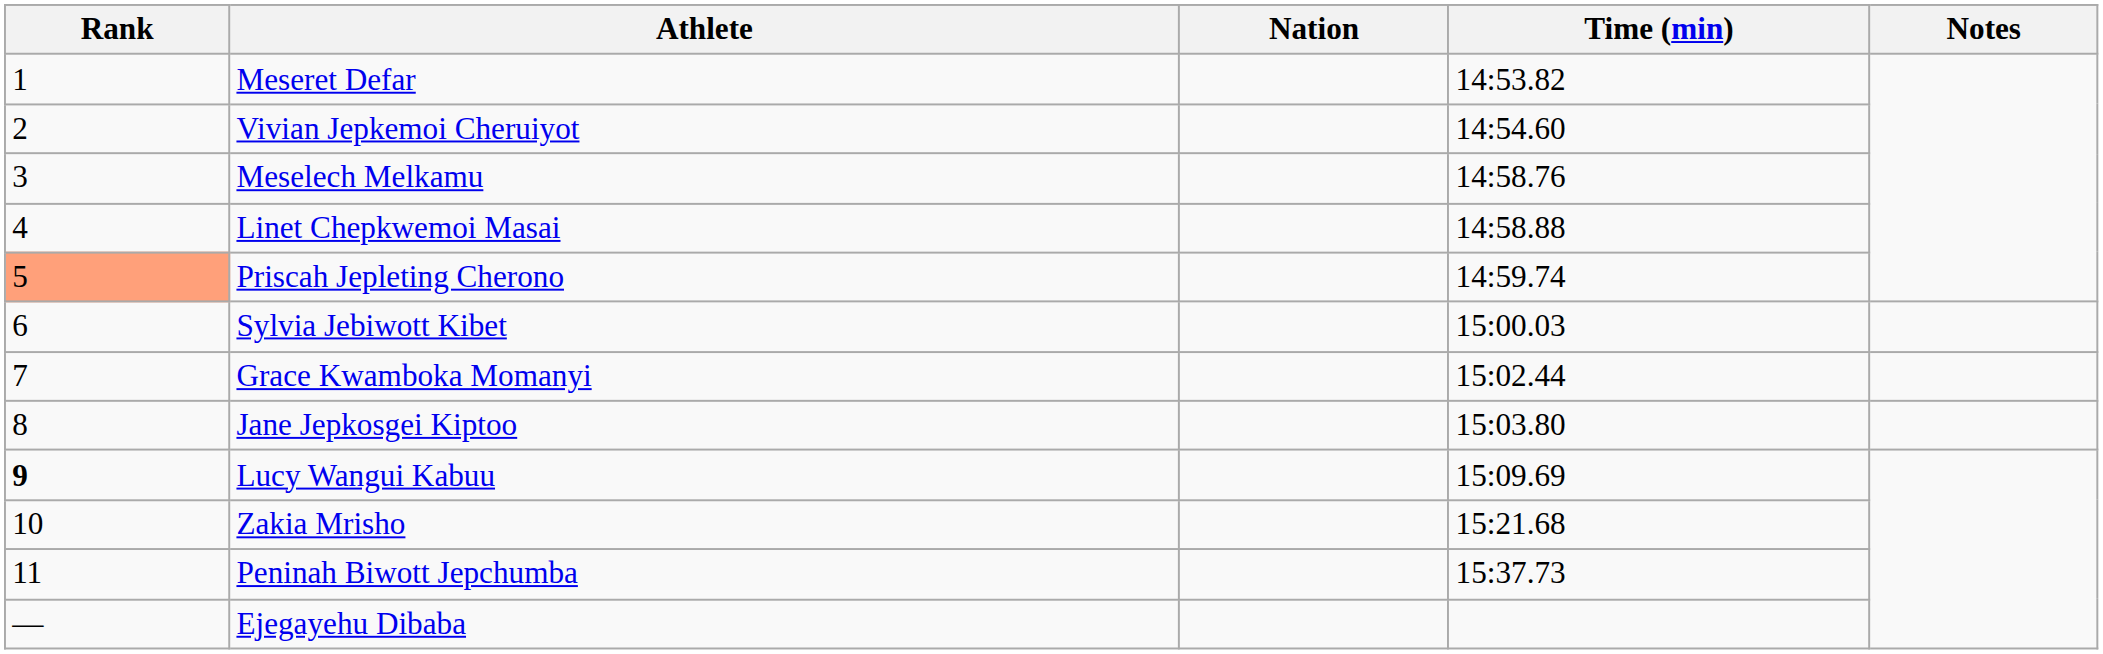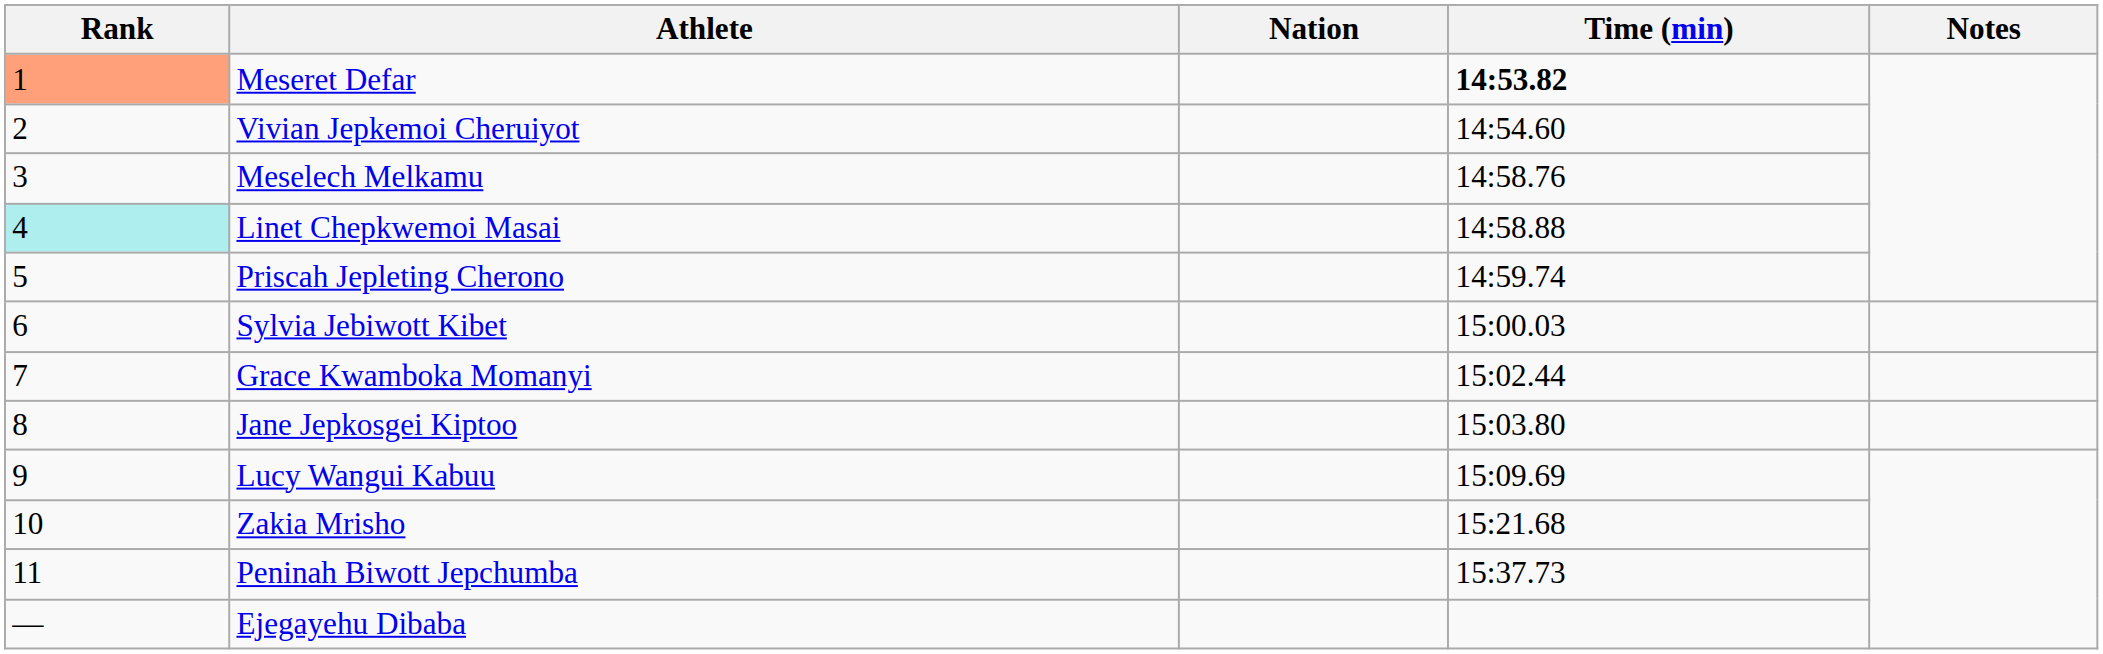(20, 78) no background -> (20, 78) lightsalmon background
(1511, 78) normal -> (1512, 78) bold
(20, 227) no background -> (20, 227) paleturquoise background
(20, 276) lightsalmon background -> (20, 276) no background
(20, 474) bold -> (20, 474) normal
